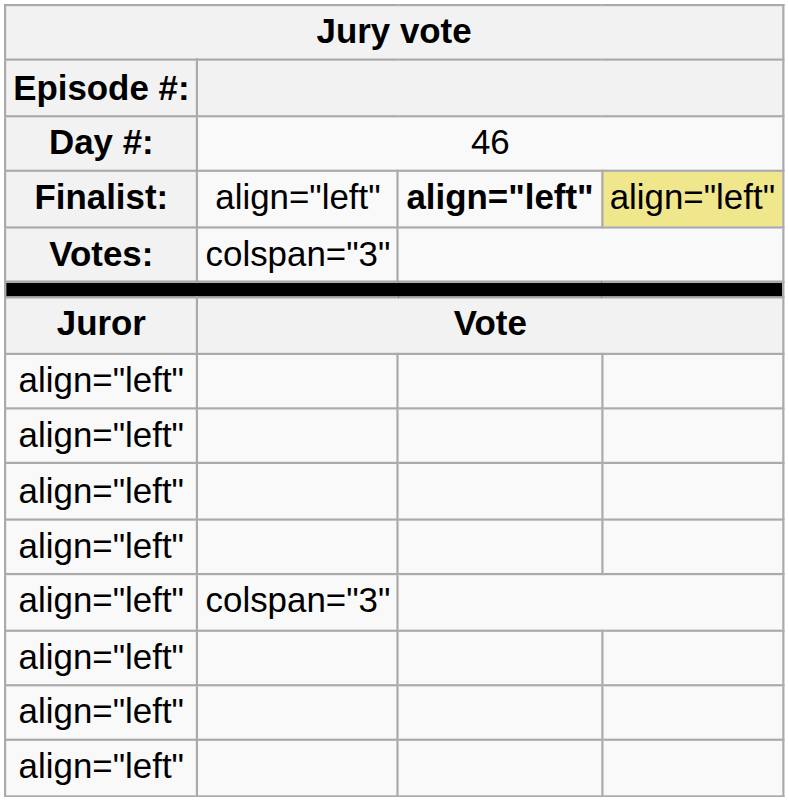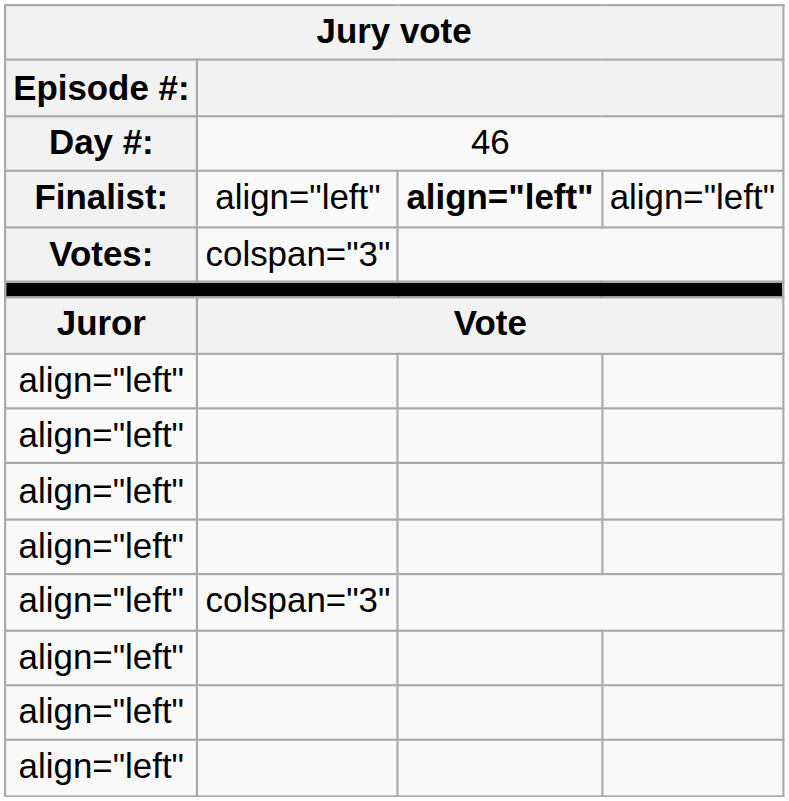(692, 198) khaki background -> (692, 198) no background
